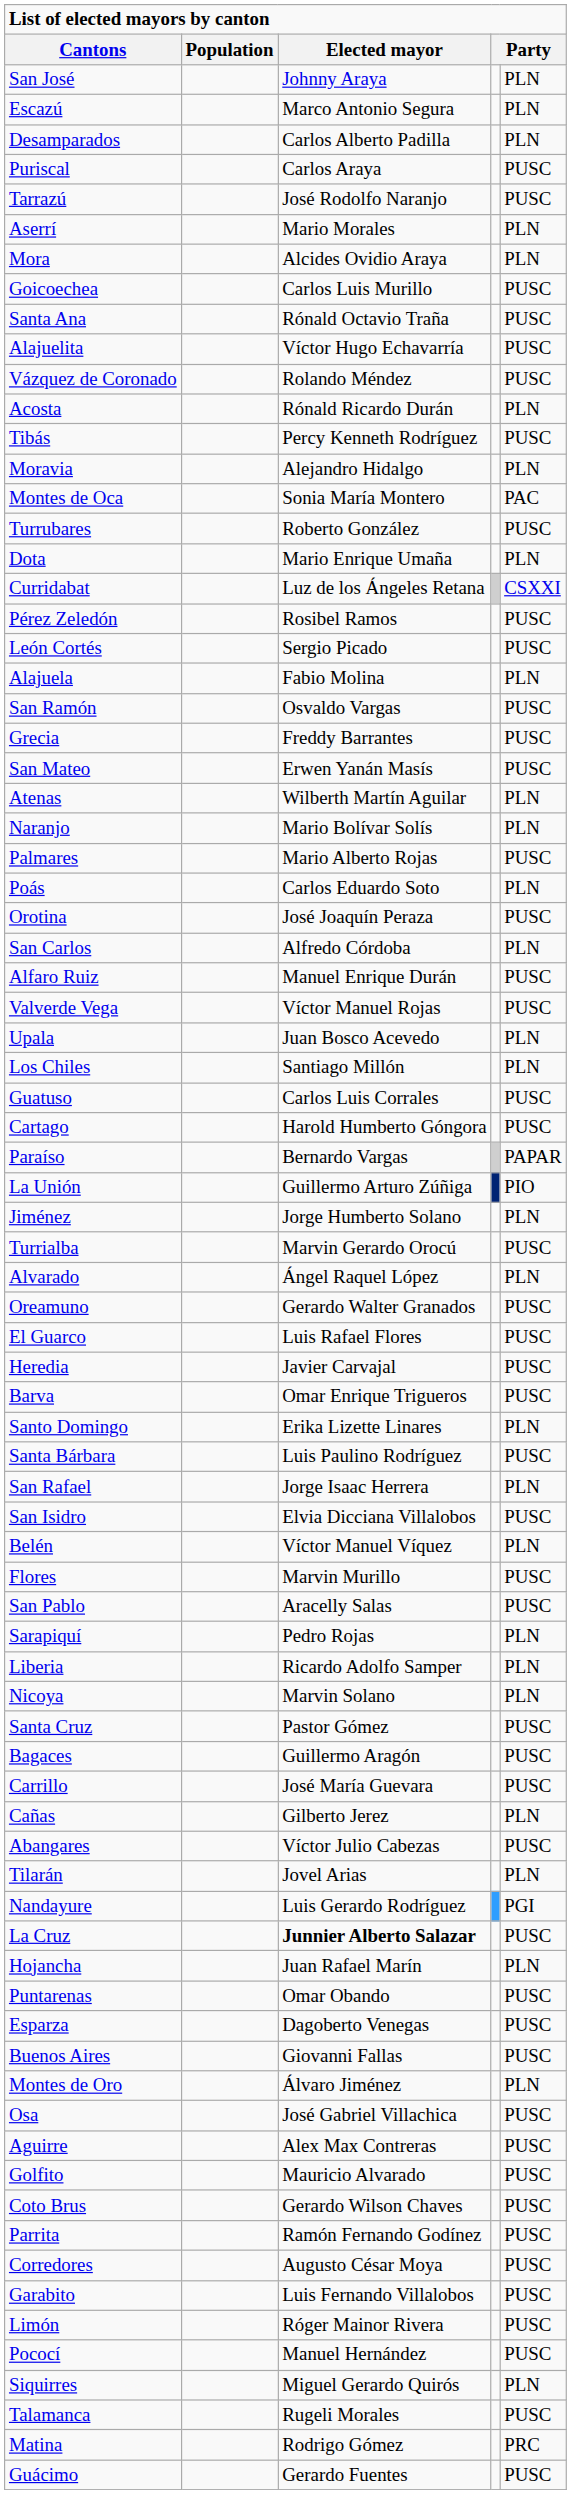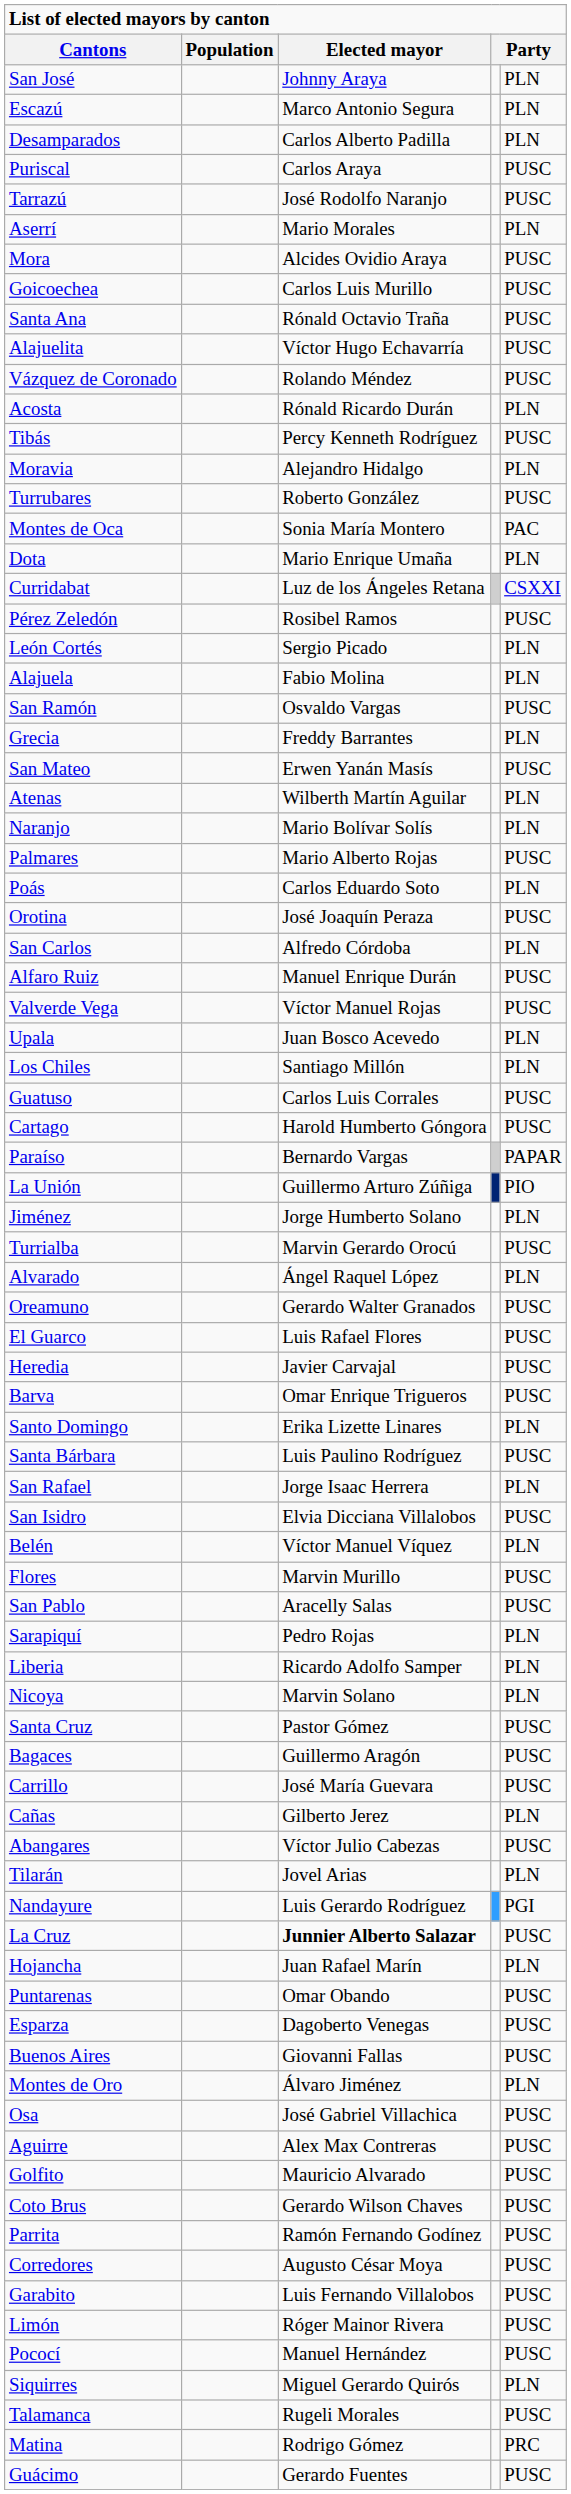(522, 259) PLN -> (528, 259) PUSC
rows swapped: (66, 498) <-> (50, 528)
(528, 648) PUSC -> (522, 648) PLN
(528, 738) PUSC -> (522, 738) PLN
